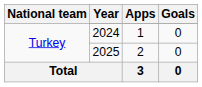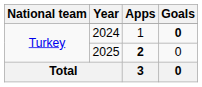(178, 33) normal -> (178, 33) bold
(140, 52) normal -> (140, 52) bold
